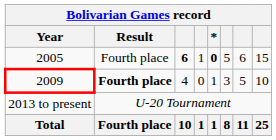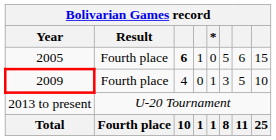(214, 58) bold -> (213, 58) normal
(135, 80) bold -> (135, 80) normal
